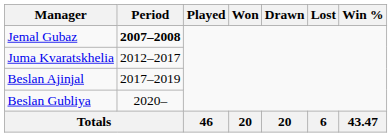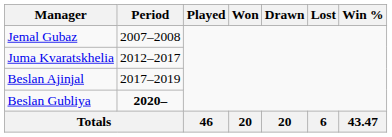(150, 36) bold -> (150, 36) normal
(150, 100) normal -> (150, 100) bold
